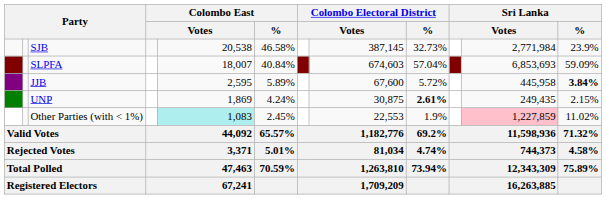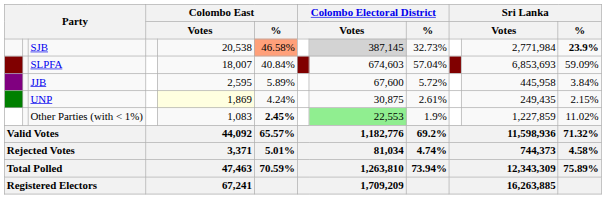(278, 47) no background -> (278, 47) lightsalmon background
(386, 47) no background -> (386, 47) lightgrey background
(585, 47) normal -> (584, 47) bold
(584, 82) bold -> (585, 82) normal
(240, 99) no background -> (240, 99) lightyellow background
(432, 99) bold -> (433, 99) normal
(240, 116) paleturquoise background -> (240, 116) no background
(281, 116) normal -> (280, 116) bold
(389, 116) no background -> (389, 116) lightgreen background
(534, 116) pink background -> (534, 116) no background
